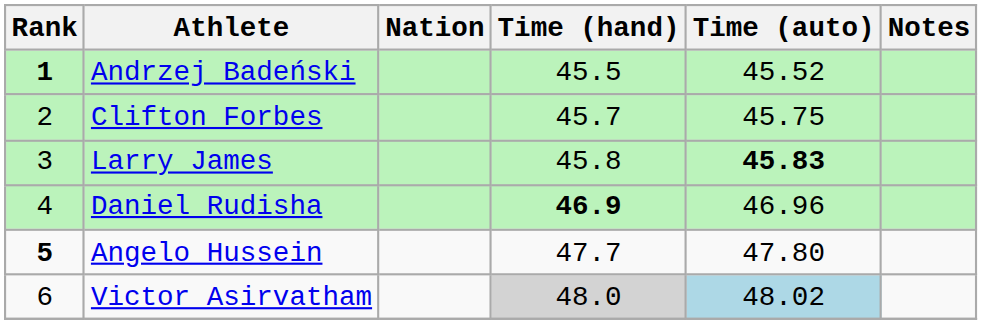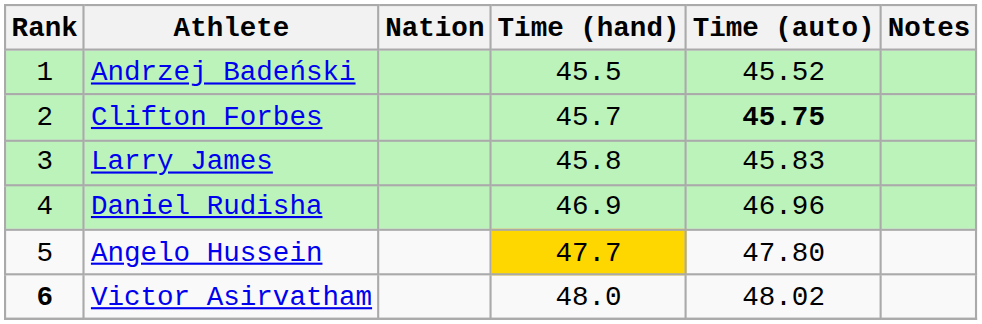(45, 72) bold -> (45, 72) normal
(784, 117) normal -> (784, 117) bold
(784, 162) bold -> (784, 162) normal
(589, 207) bold -> (589, 207) normal
(45, 252) bold -> (45, 252) normal
(589, 252) no background -> (589, 252) gold background
(45, 297) normal -> (45, 297) bold
(589, 297) lightgrey background -> (589, 297) no background
(784, 297) lightblue background -> (784, 297) no background
